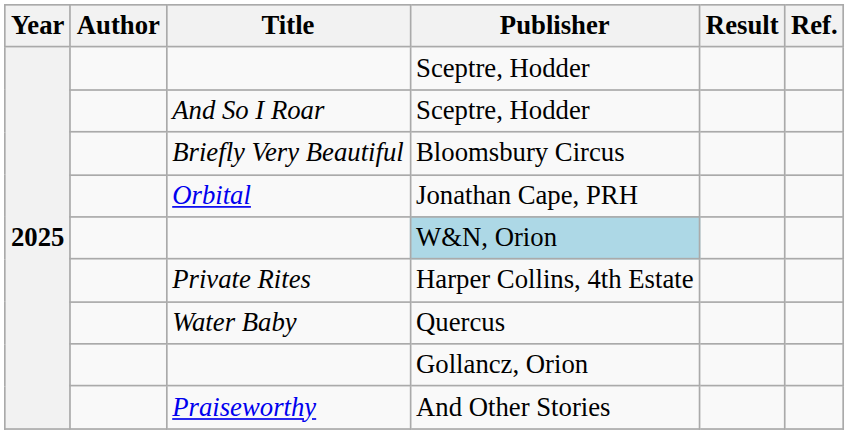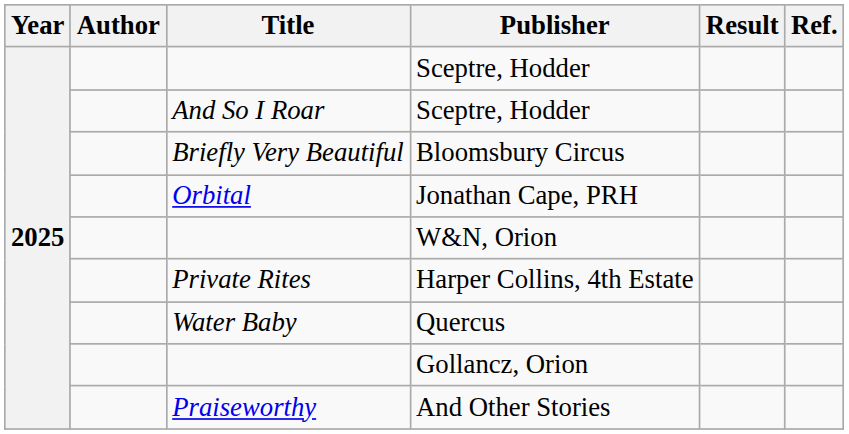(487, 237) lightblue background -> (487, 237) no background
